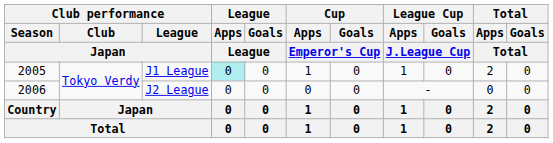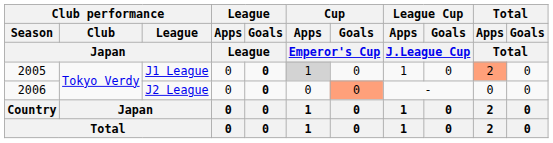(228, 71) paleturquoise background -> (228, 71) no background
(266, 71) normal -> (266, 71) bold
(308, 71) no background -> (308, 71) lightgrey background
(490, 71) no background -> (490, 71) lightsalmon background
(266, 90) normal -> (266, 90) bold
(356, 90) no background -> (356, 90) lightsalmon background
